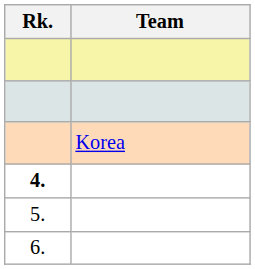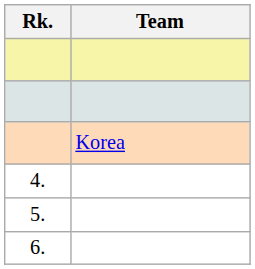(38, 180) bold -> (38, 180) normal
